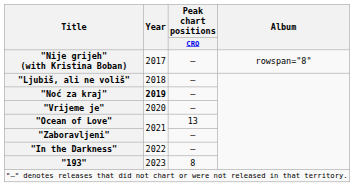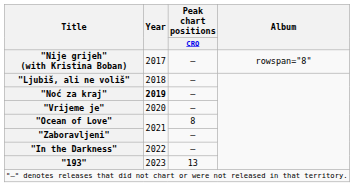(193, 121) 13 -> (193, 121) 8
(193, 163) 8 -> (193, 163) 13
